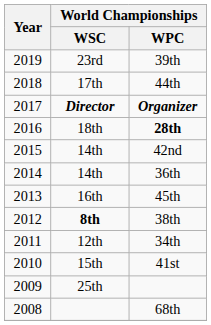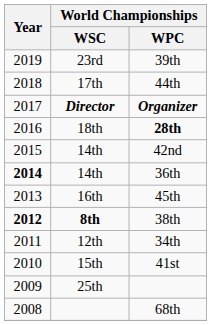(28, 173) normal -> (28, 173) bold
(28, 219) normal -> (28, 219) bold
